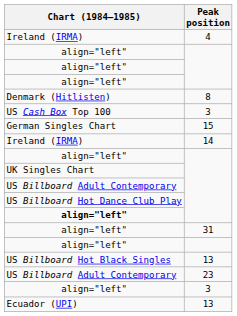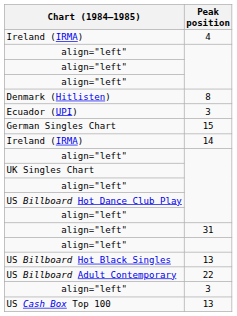(59, 111) US Cash Box Top 100 -> (42, 111) Ecuador (UPI)
(91, 185) US Billboard Adult Contemporary -> (94, 185) align="left"
(94, 215) bold -> (94, 215) normal
(208, 274) 23 -> (208, 274) 22
(42, 304) Ecuador (UPI) -> (59, 304) US Cash Box Top 100
